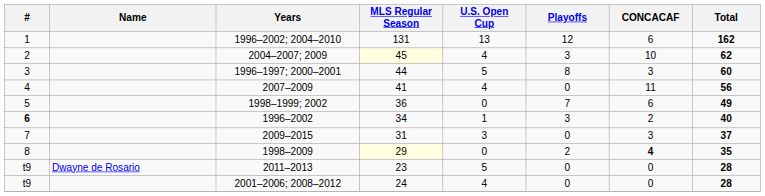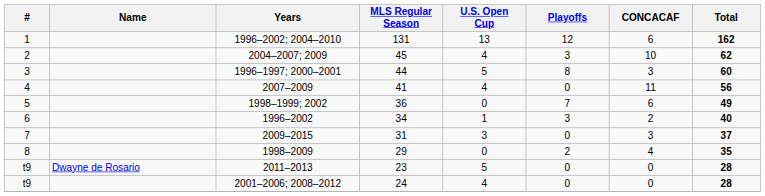(401, 55) lightyellow background -> (401, 55) no background
(27, 119) bold -> (27, 119) normal
(401, 151) lightyellow background -> (401, 151) no background
(651, 151) bold -> (651, 151) normal
